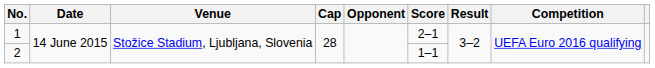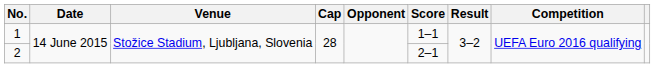(428, 33) 2–1 -> (428, 33) 1–1
(428, 53) 1–1 -> (428, 53) 2–1
